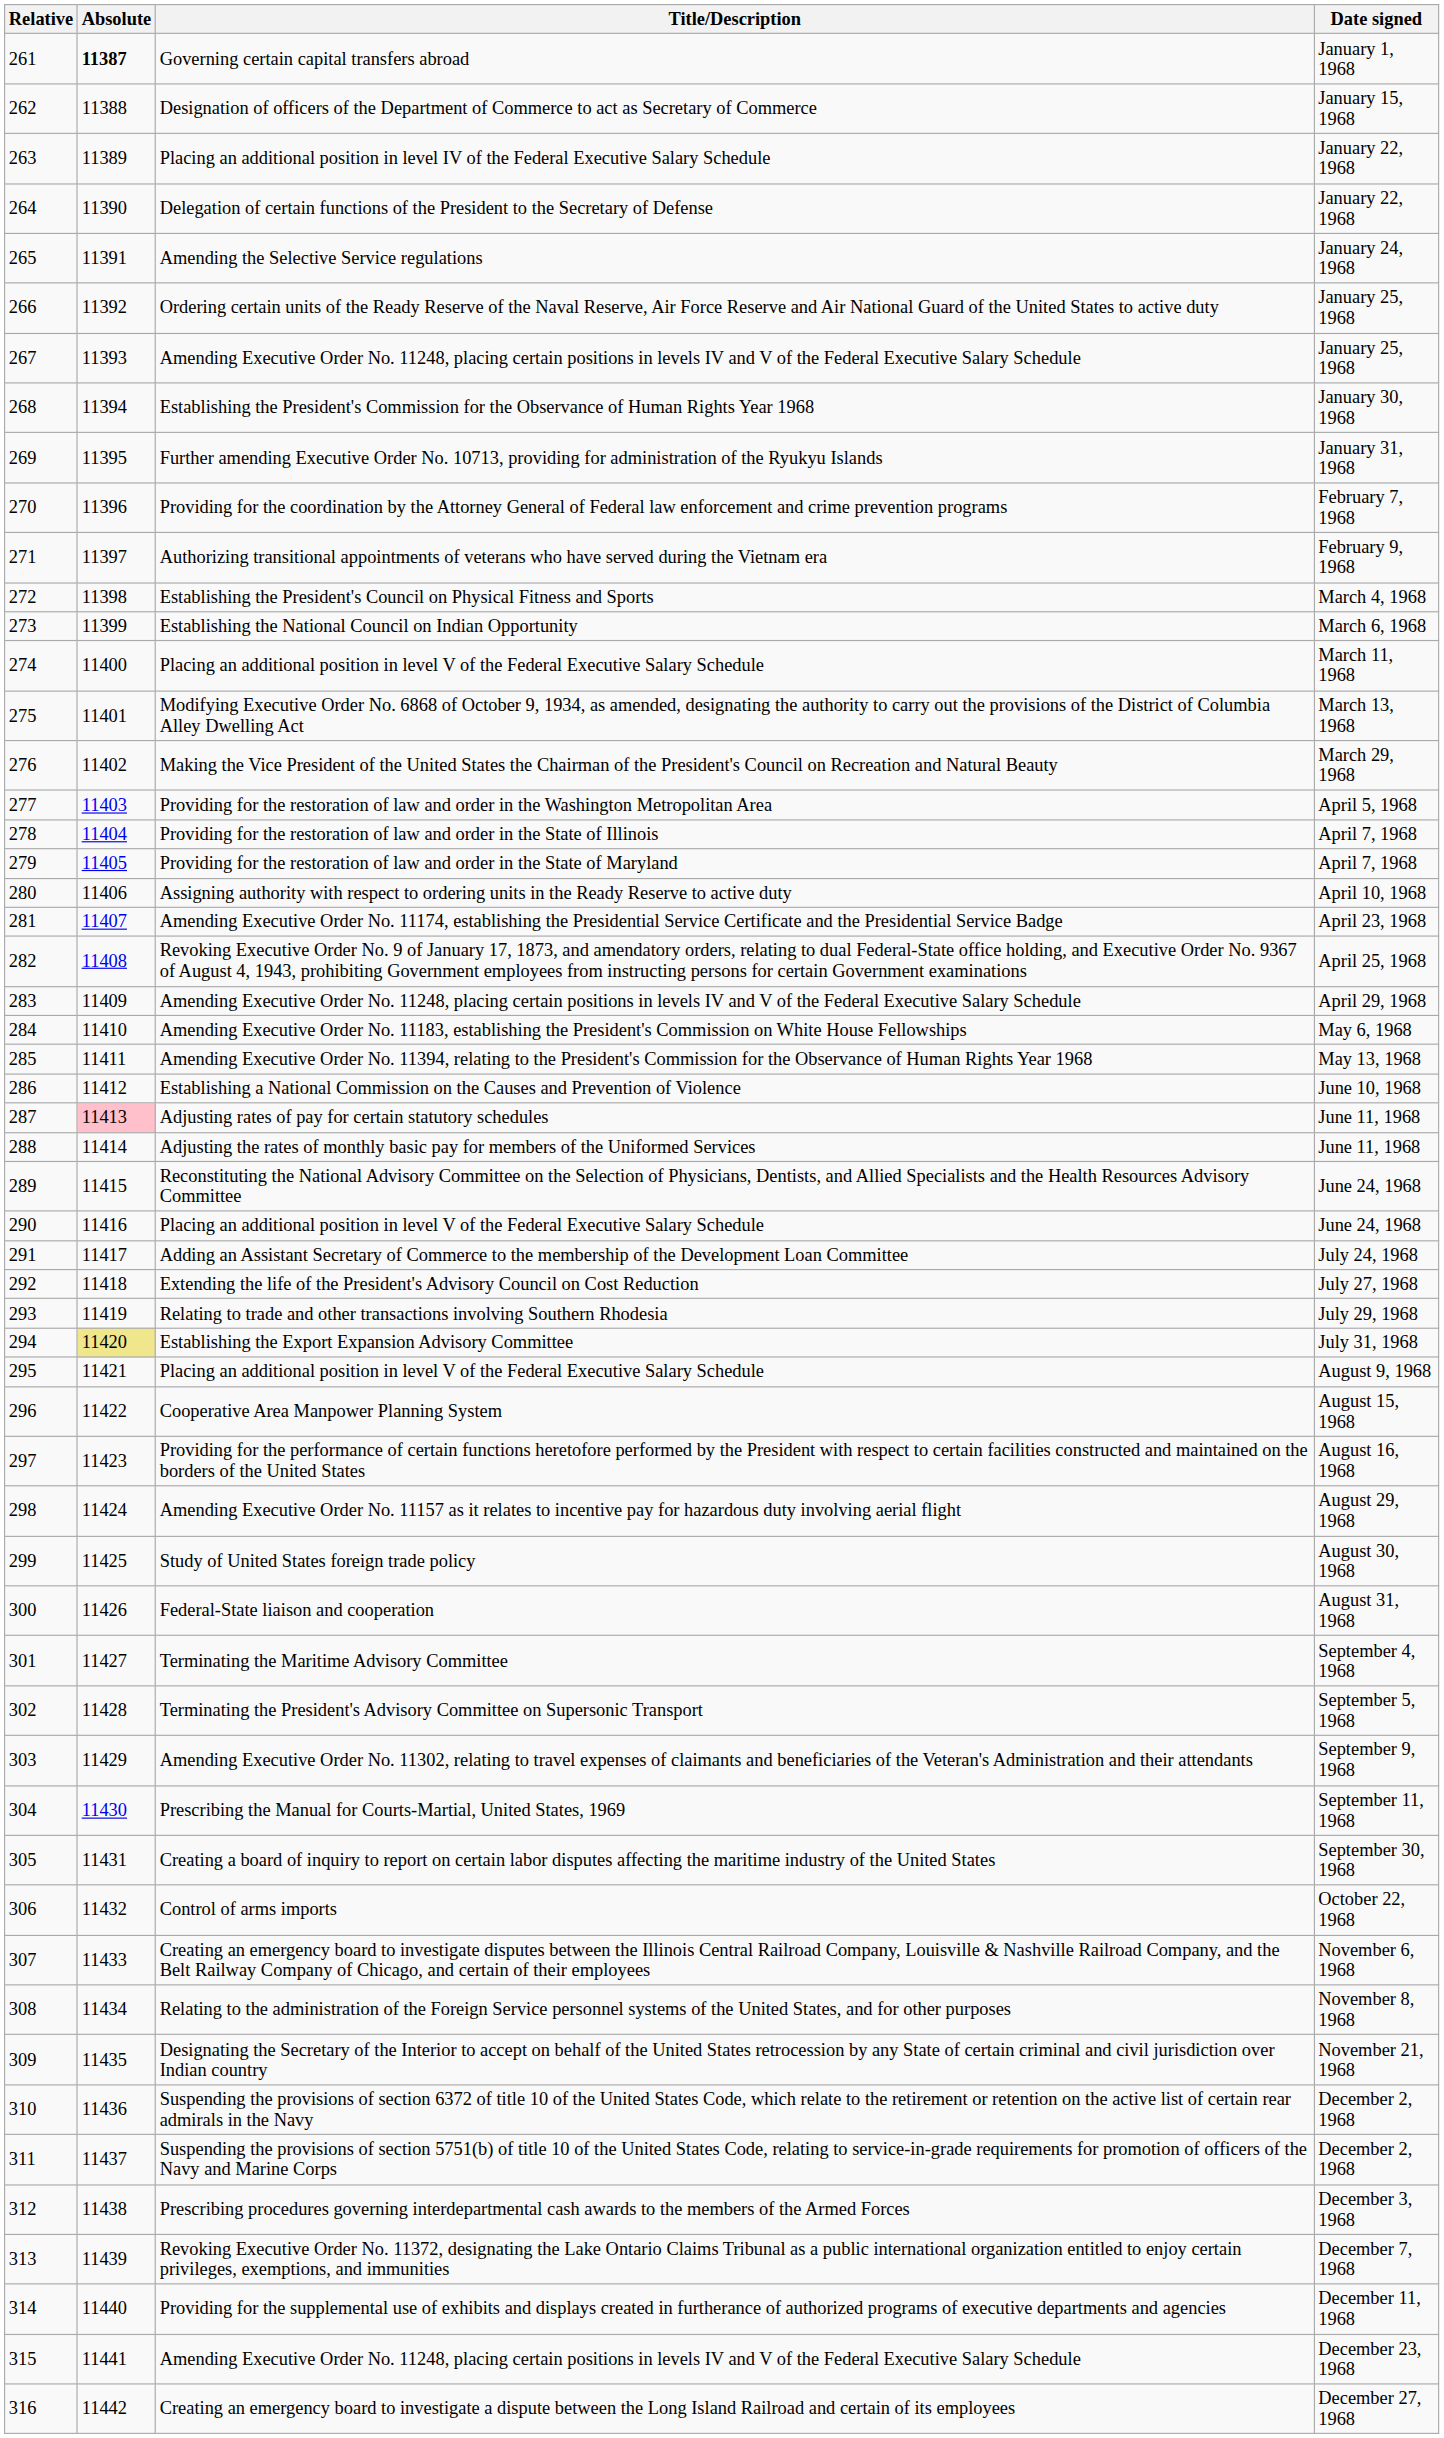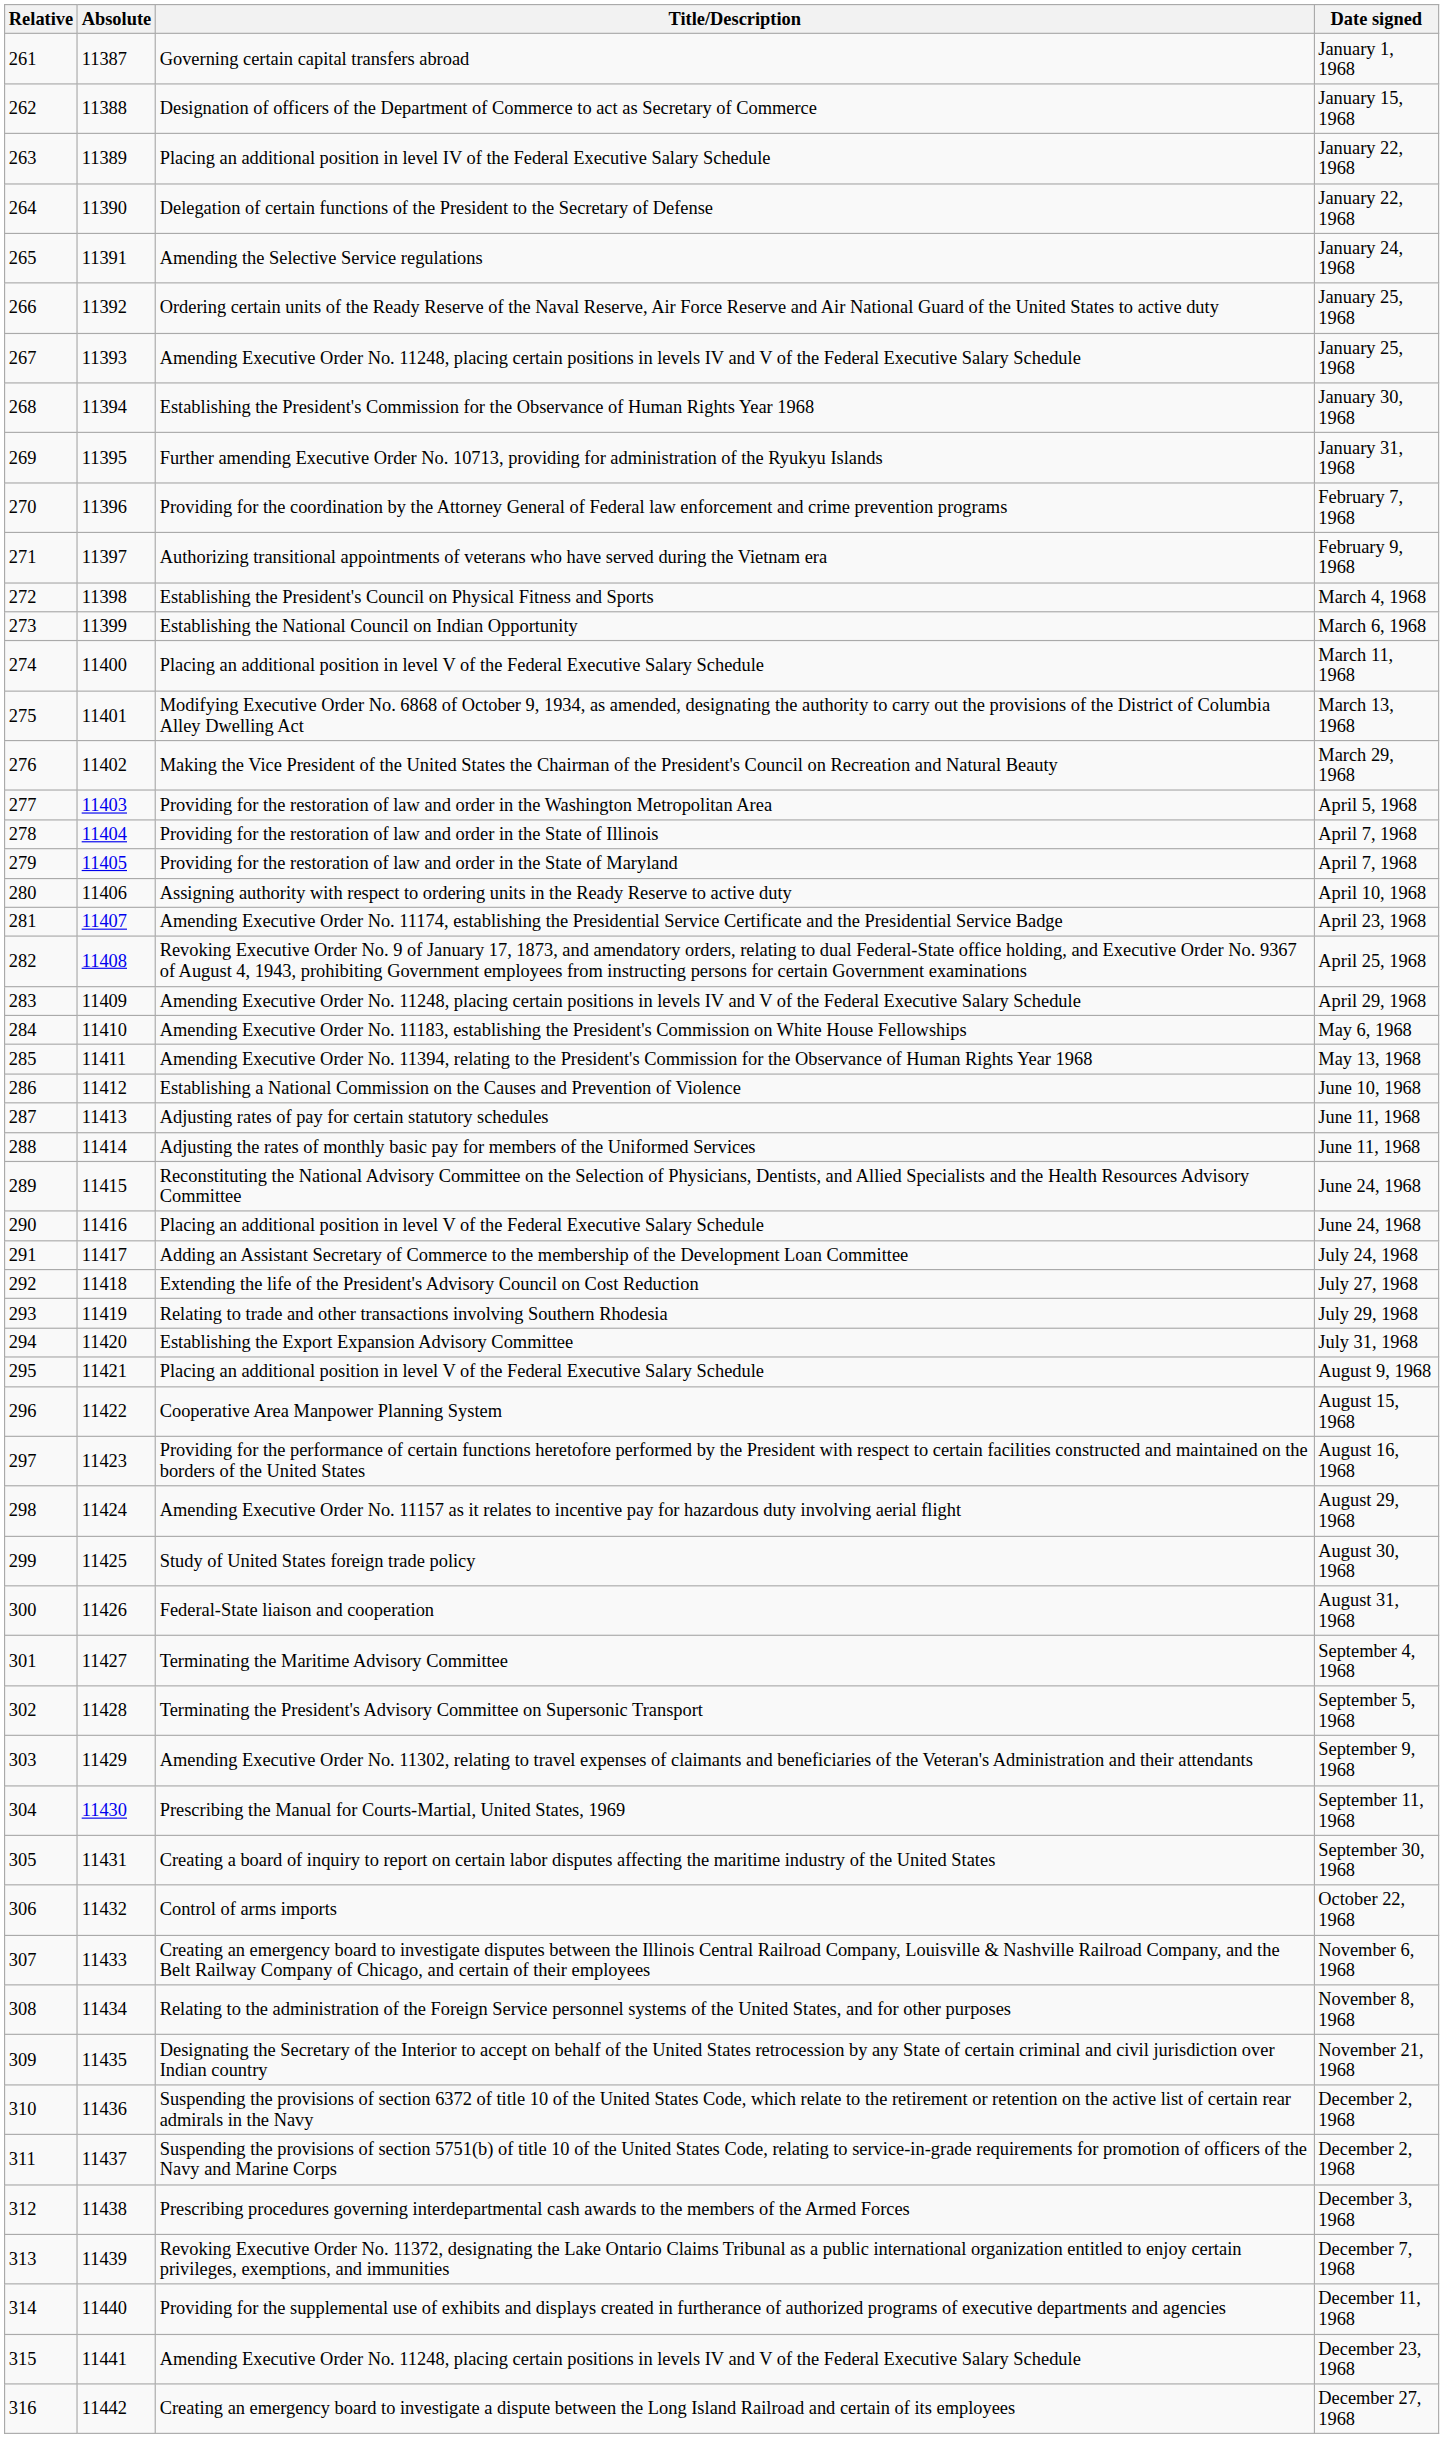(104, 58) bold -> (104, 58) normal
(104, 1117) pink background -> (104, 1117) no background
(104, 1342) khaki background -> (104, 1342) no background
